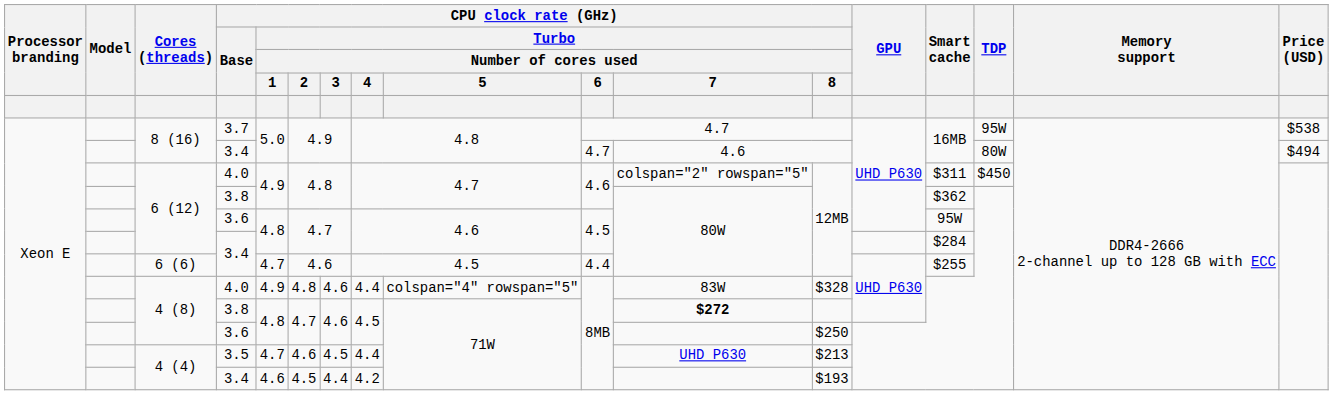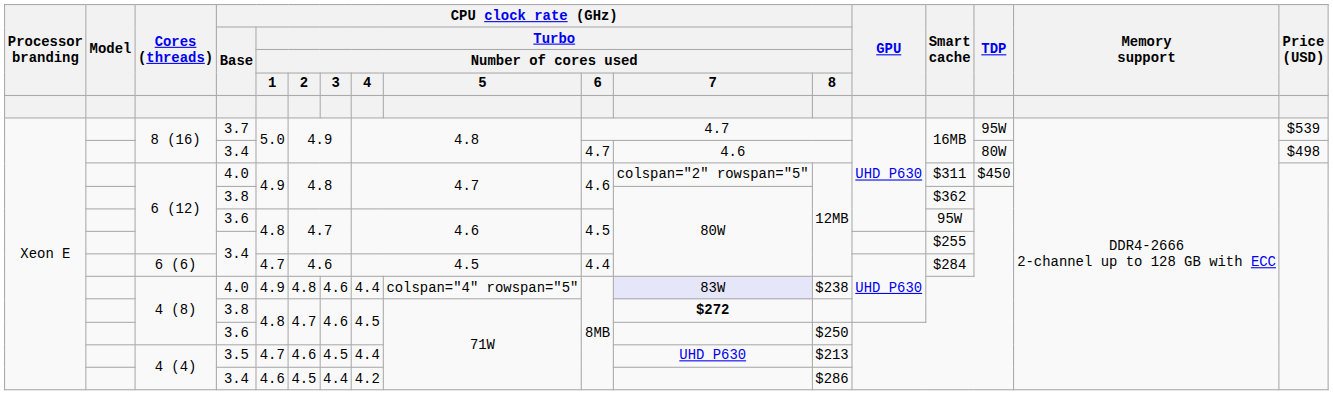(1303, 129) $538 -> (1303, 129) $539
(1303, 152) $494 -> (1303, 152) $498
(950, 243) $284 -> (950, 243) $255
(950, 265) $255 -> (950, 265) $284
(713, 288) no background -> (713, 288) lavender background
(832, 288) $328 -> (832, 288) $238
(832, 379) $193 -> (832, 379) $286
